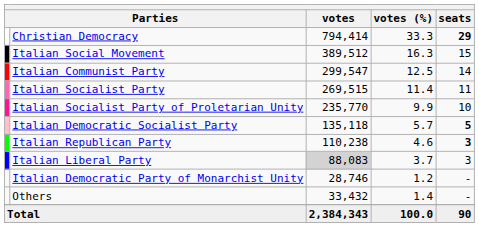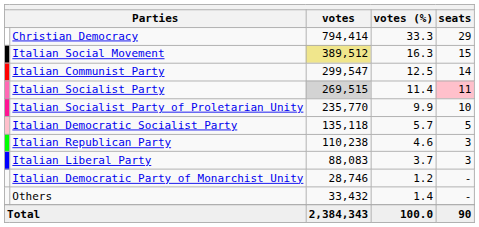(465, 37) bold -> (465, 37) normal
(345, 54) no background -> (345, 54) khaki background
(345, 90) no background -> (345, 90) lightgrey background
(465, 90) no background -> (465, 90) pink background
(468, 125) bold -> (468, 125) normal
(468, 143) bold -> (468, 143) normal
(348, 161) lightgrey background -> (348, 161) no background
